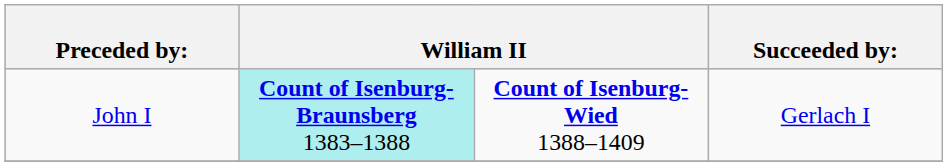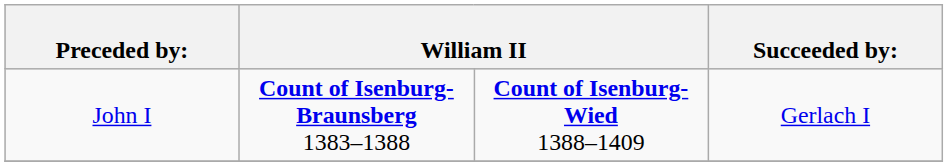(356, 114) paleturquoise background -> (356, 114) no background
